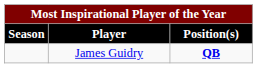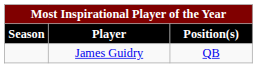(211, 53) bold -> (211, 53) normal
